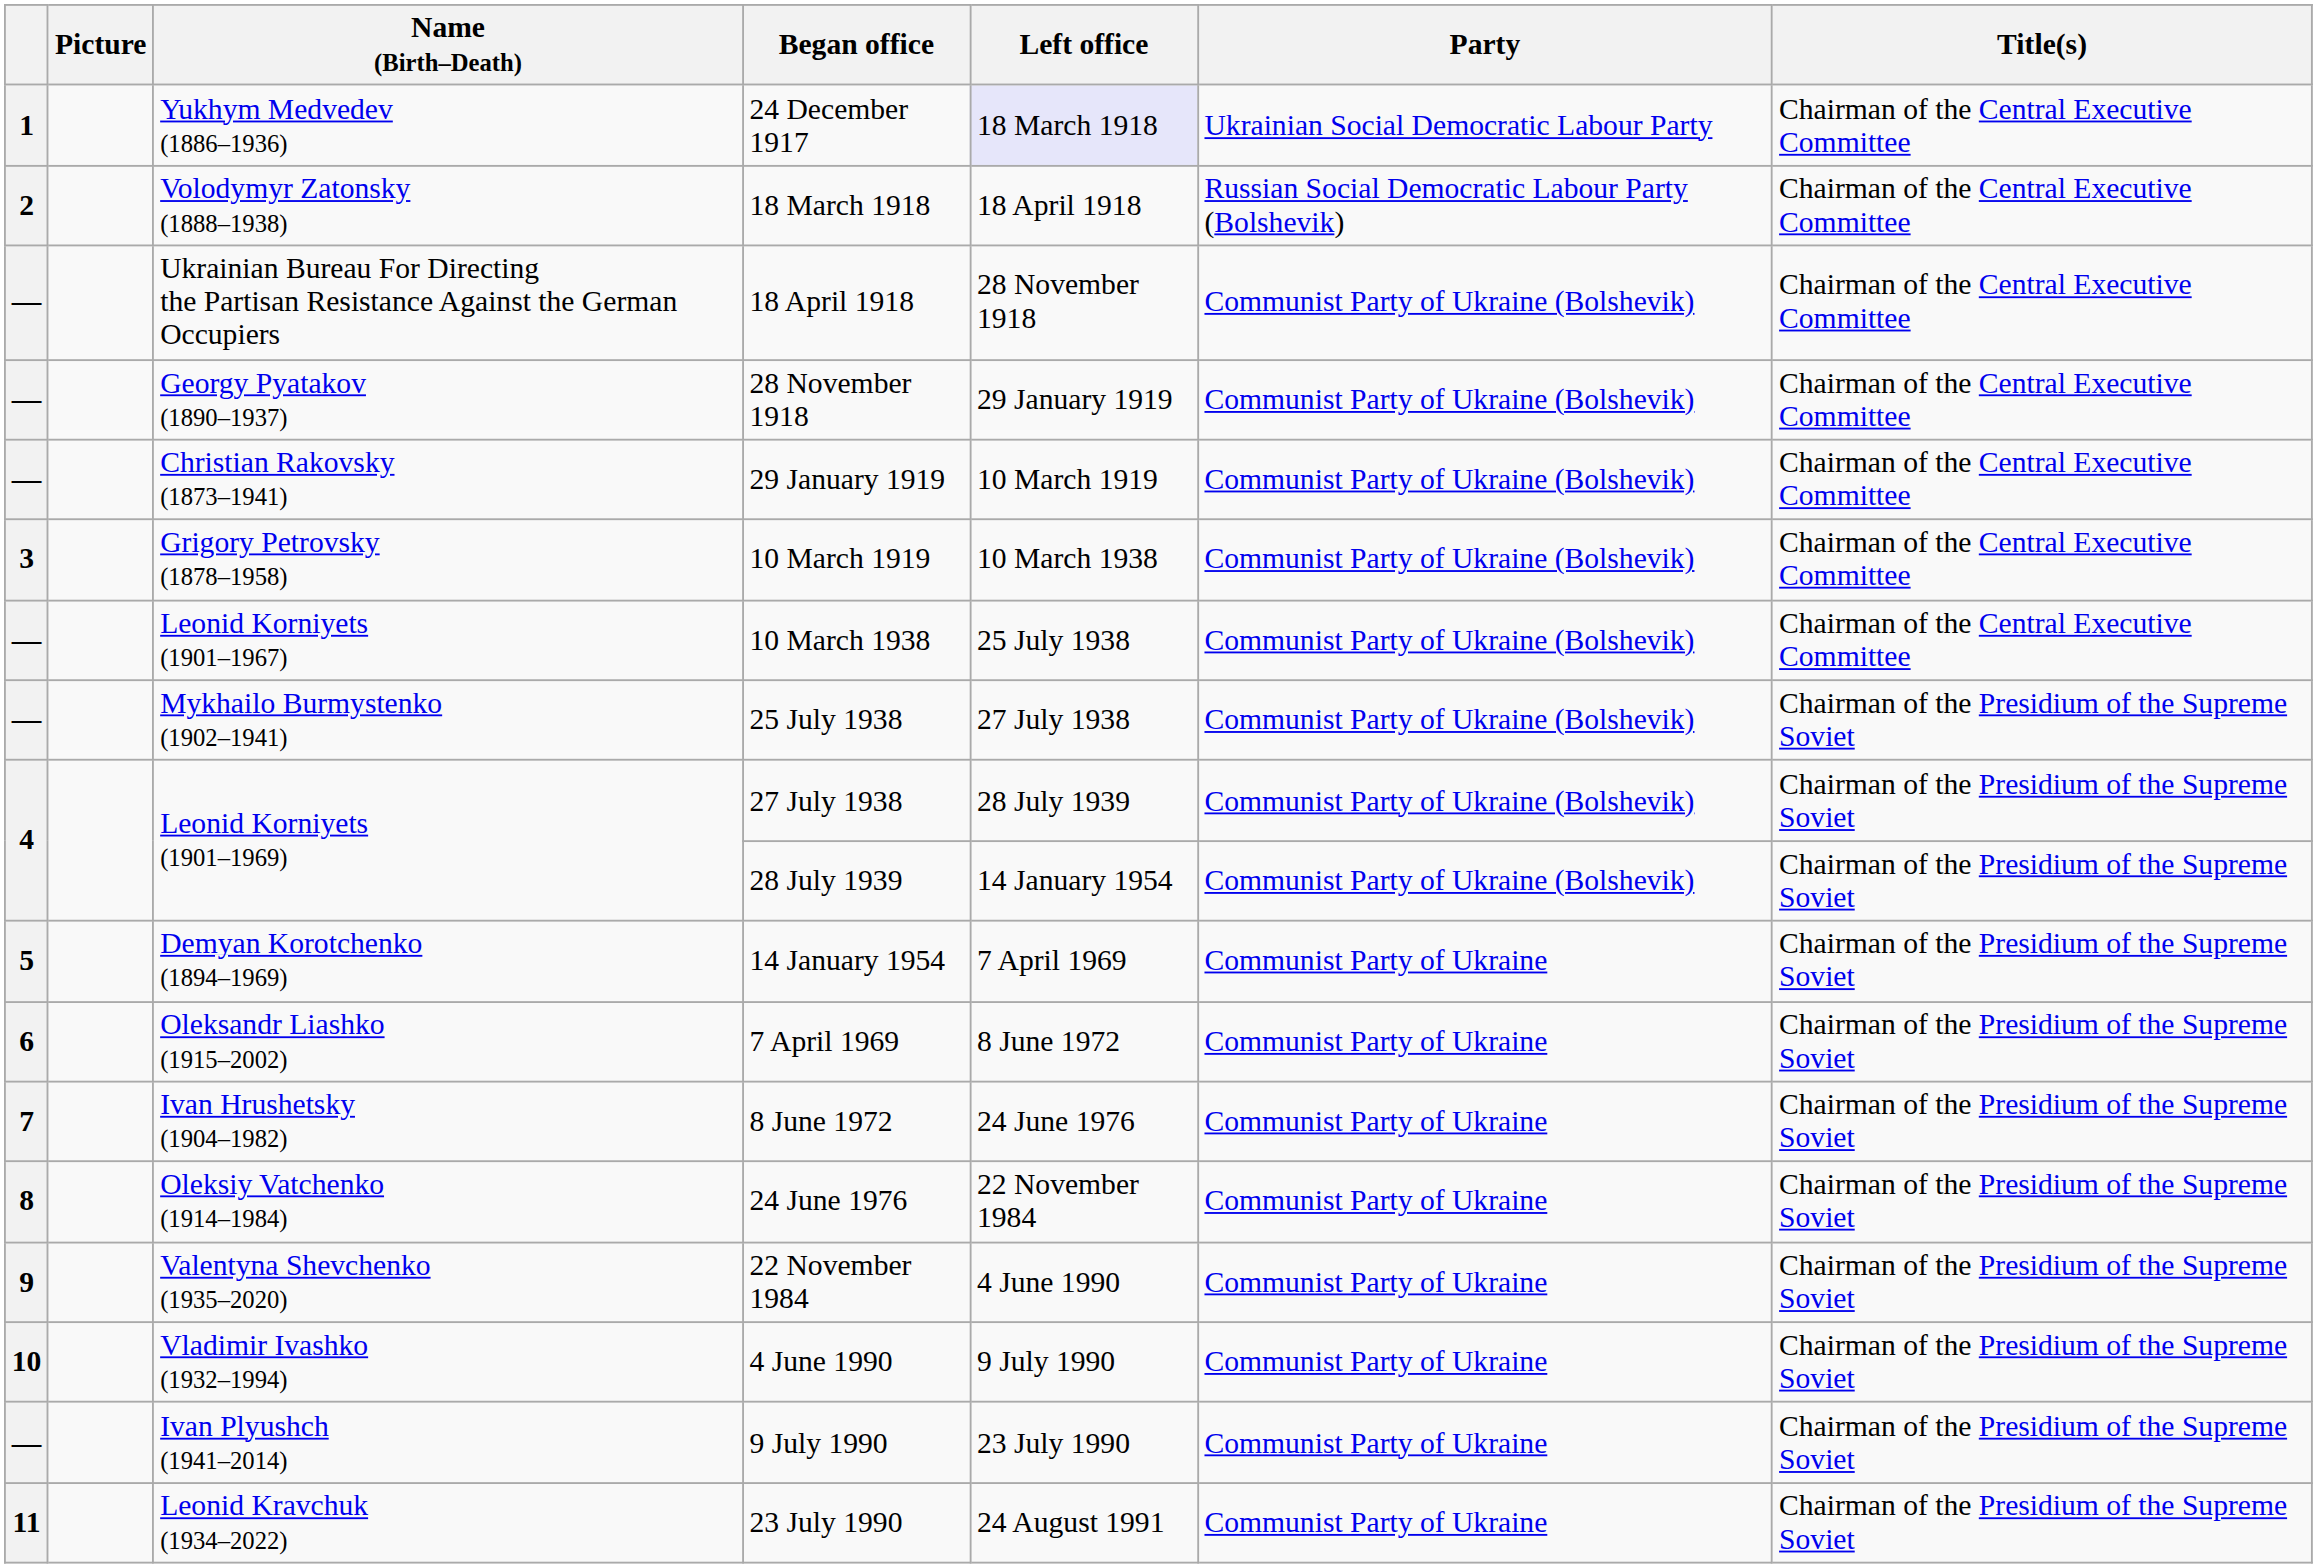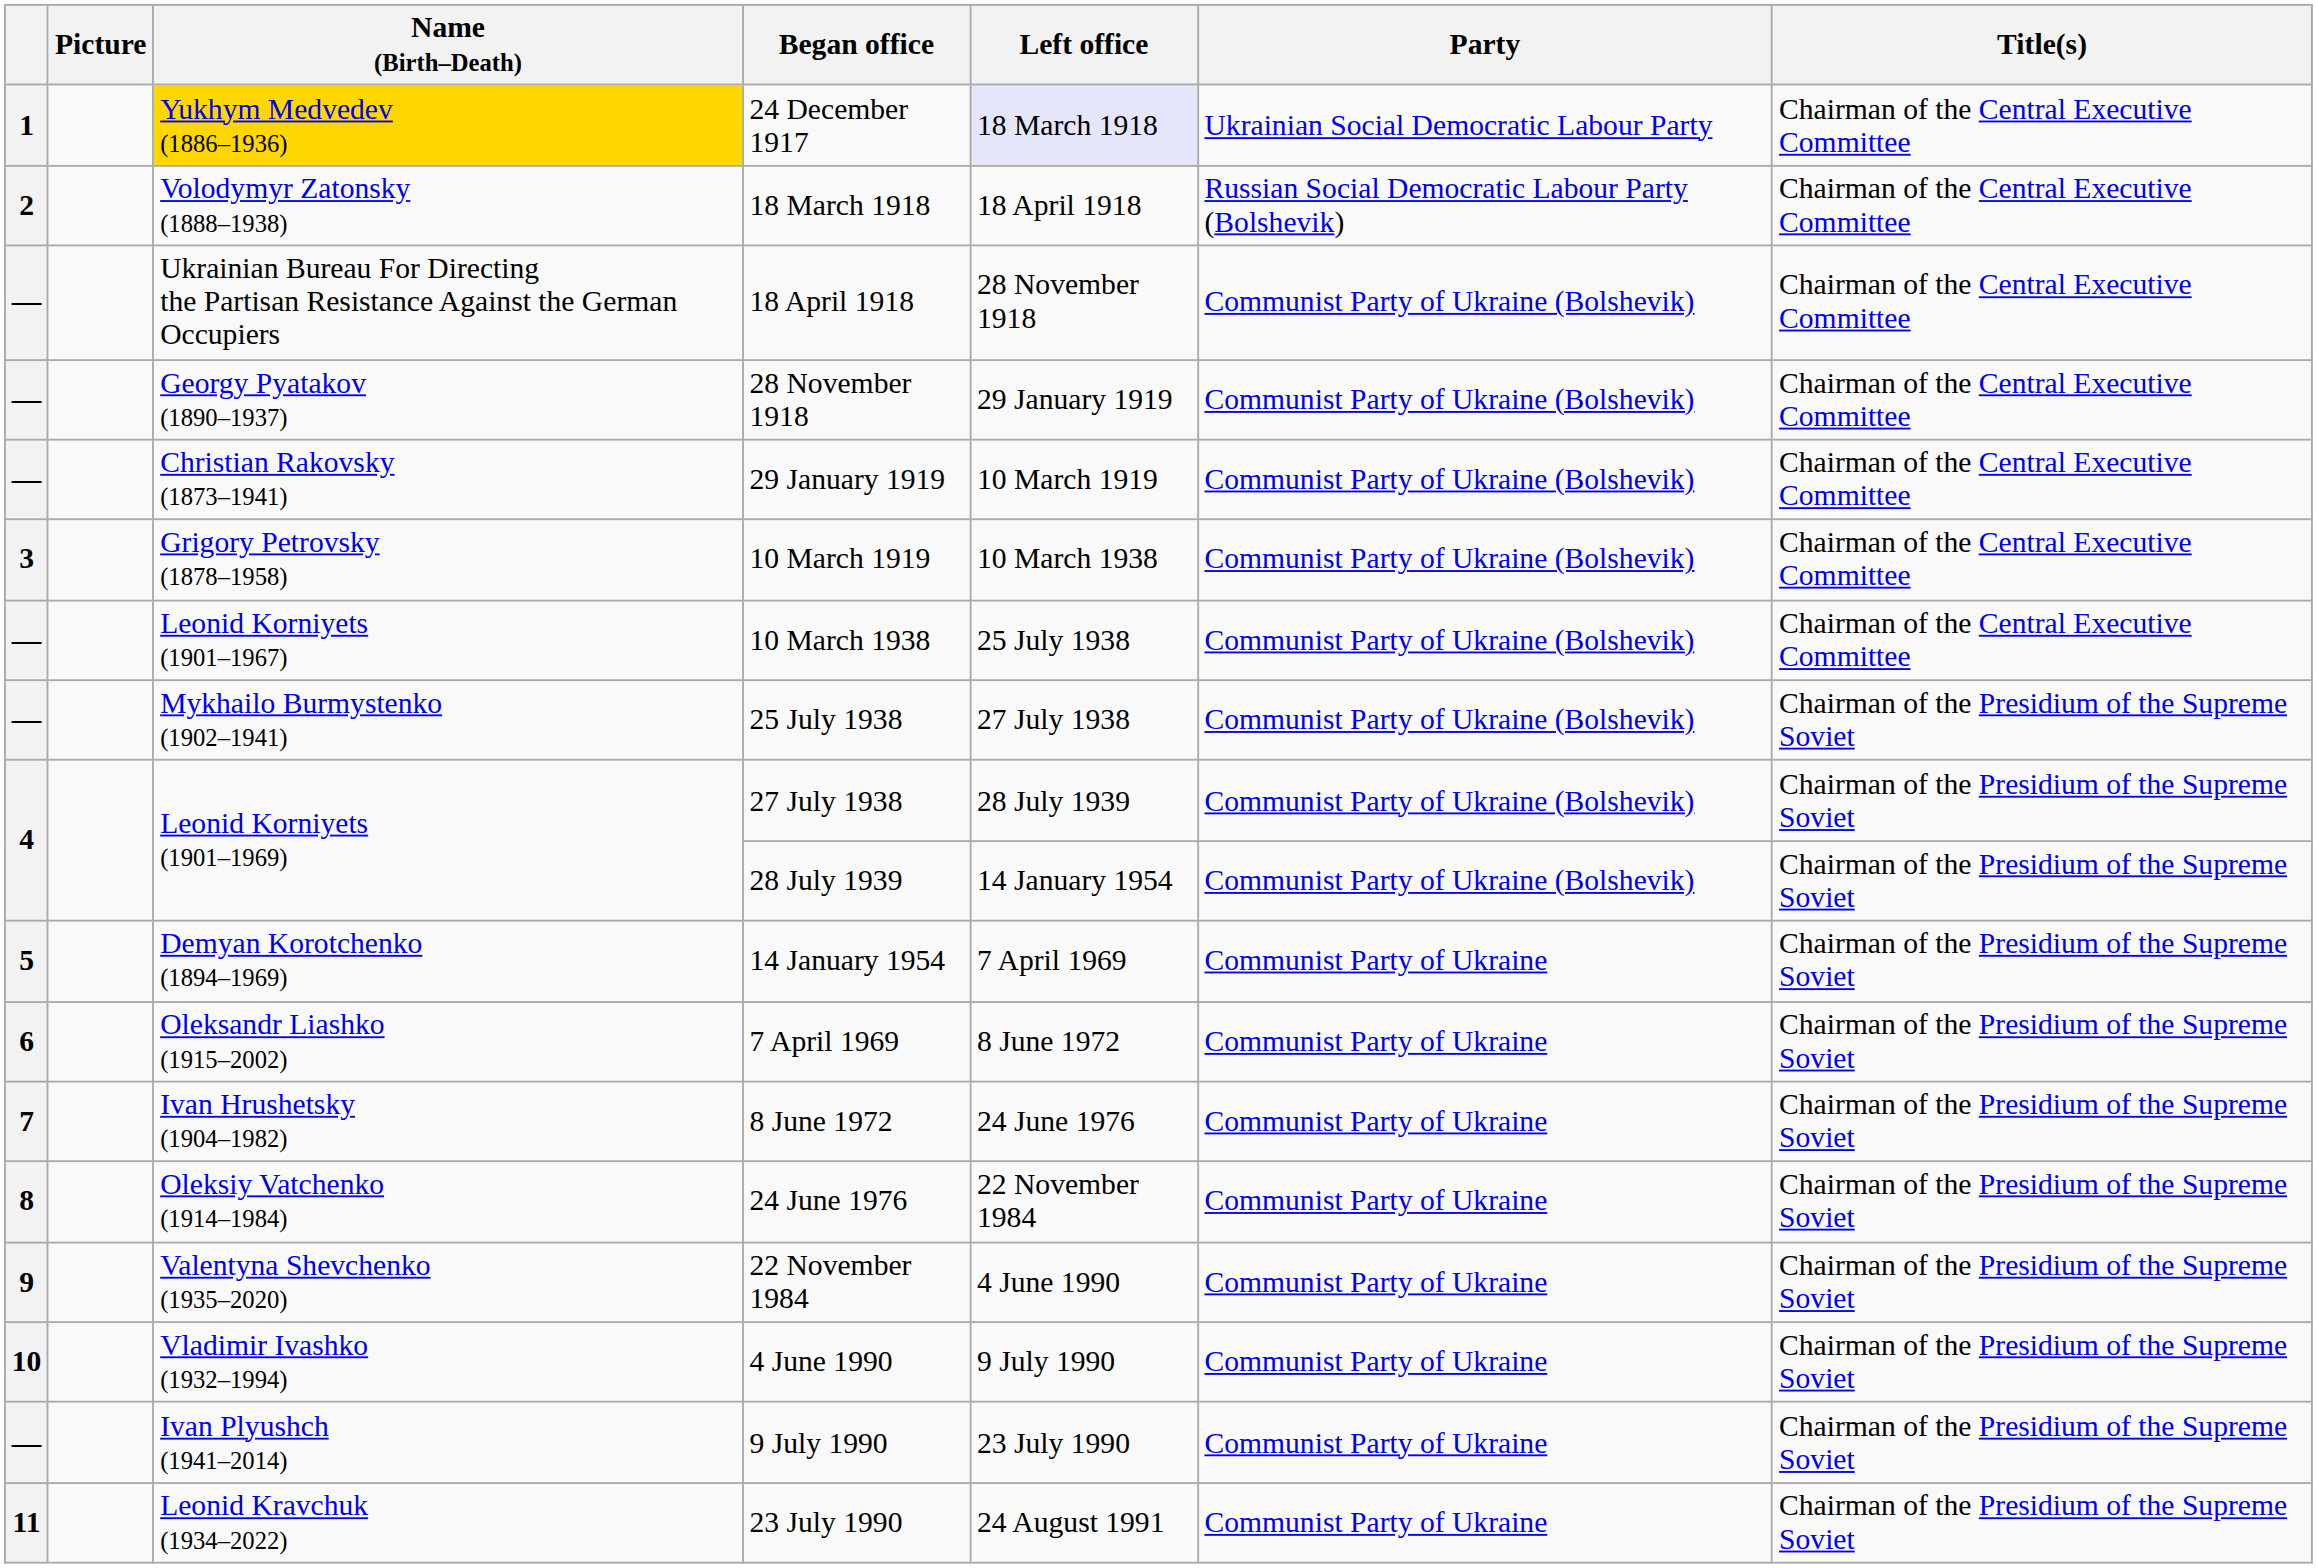(276, 124) no background -> (276, 124) gold background
